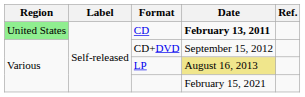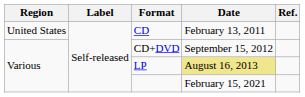(36, 30) lightgreen background -> (36, 30) no background
(227, 30) bold -> (225, 30) normal
